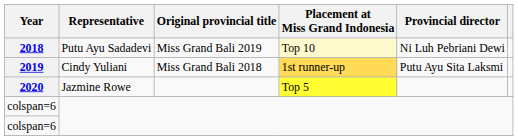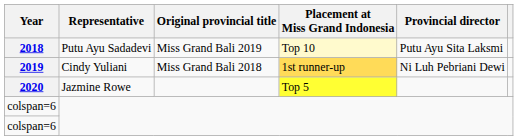(452, 48) Ni Luh Pebriani Dewi -> (451, 48) Putu Ayu Sita Laksmi
(451, 67) Putu Ayu Sita Laksmi -> (452, 67) Ni Luh Pebriani Dewi
